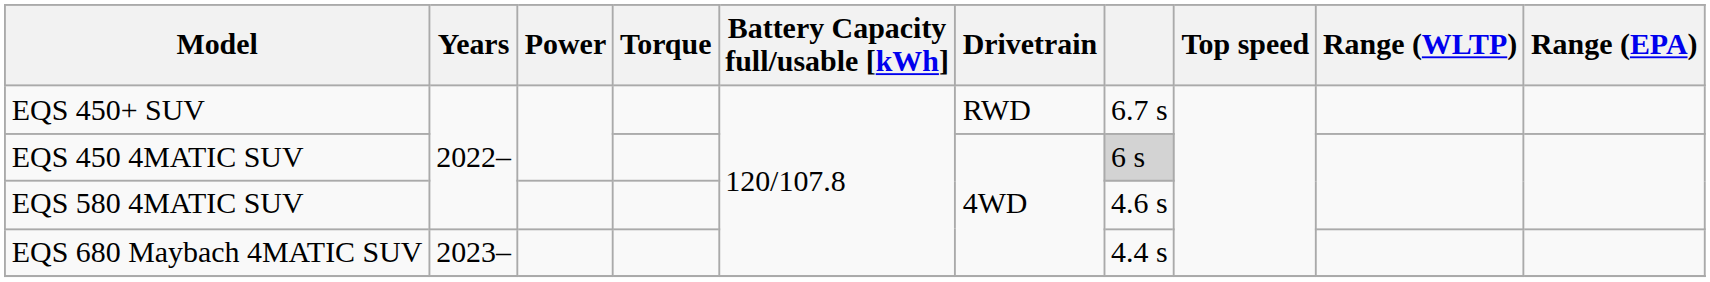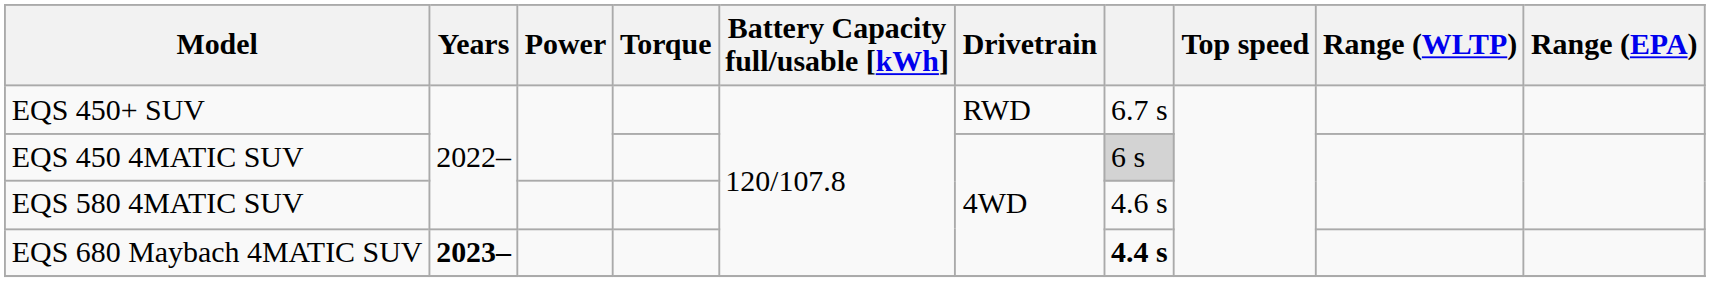(474, 251) normal -> (474, 251) bold
(1139, 251) normal -> (1139, 251) bold
